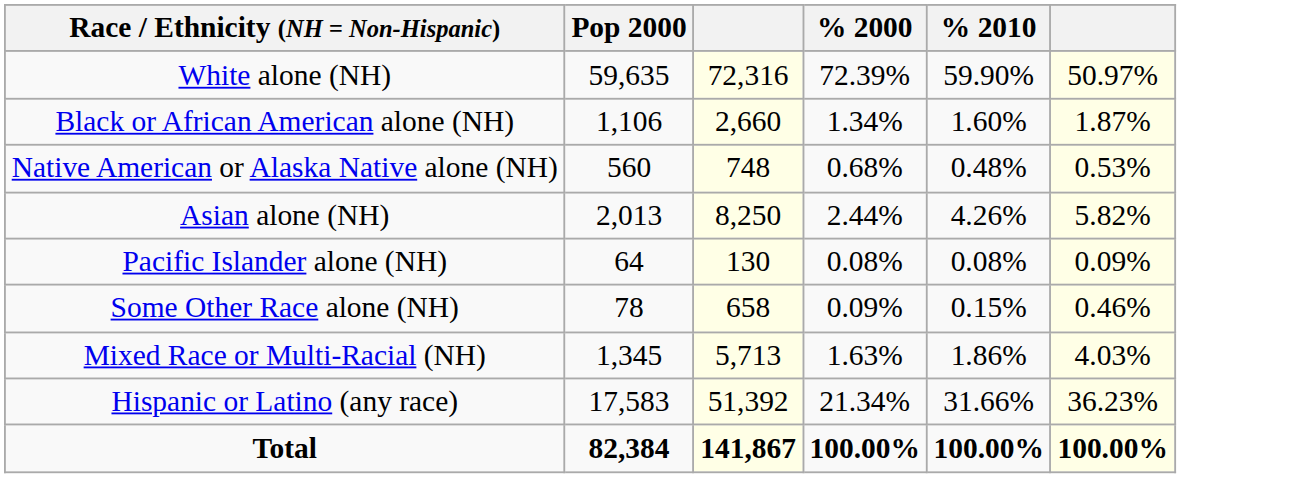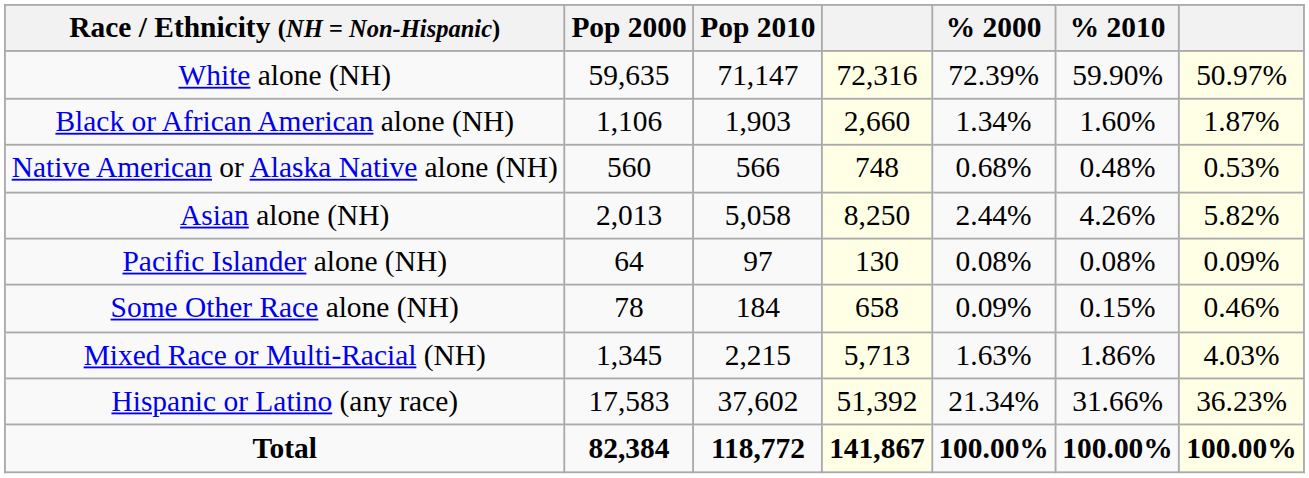+ column: (758, 27)
